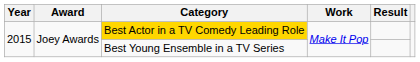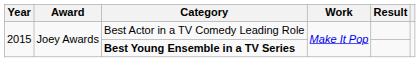(204, 30) gold background -> (204, 30) no background
(194, 48) normal -> (200, 48) bold
